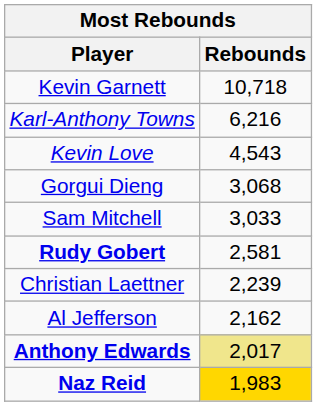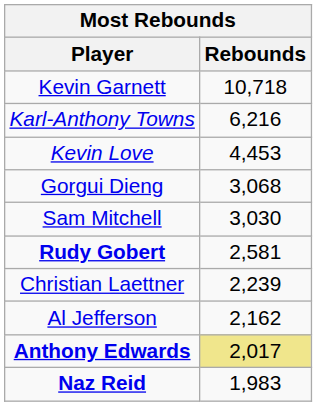(255, 152) 4,543 -> (255, 152) 4,453
(255, 218) 3,033 -> (255, 218) 3,030
(255, 383) gold background -> (255, 383) no background
